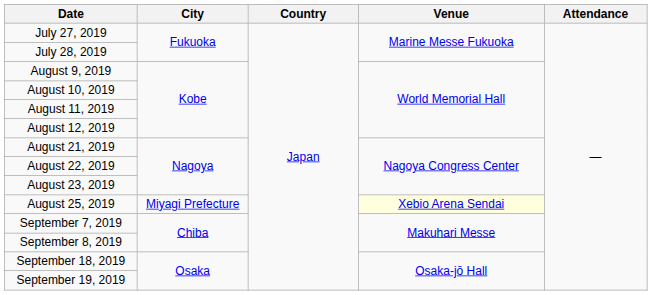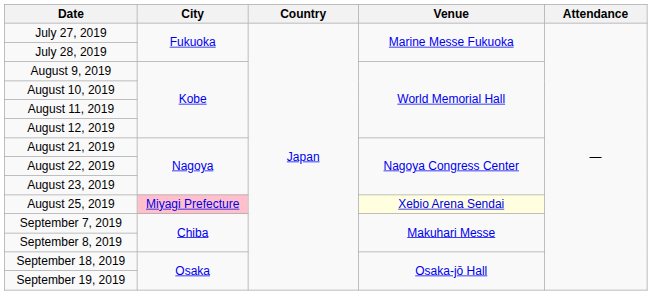(193, 204) no background -> (193, 204) pink background
